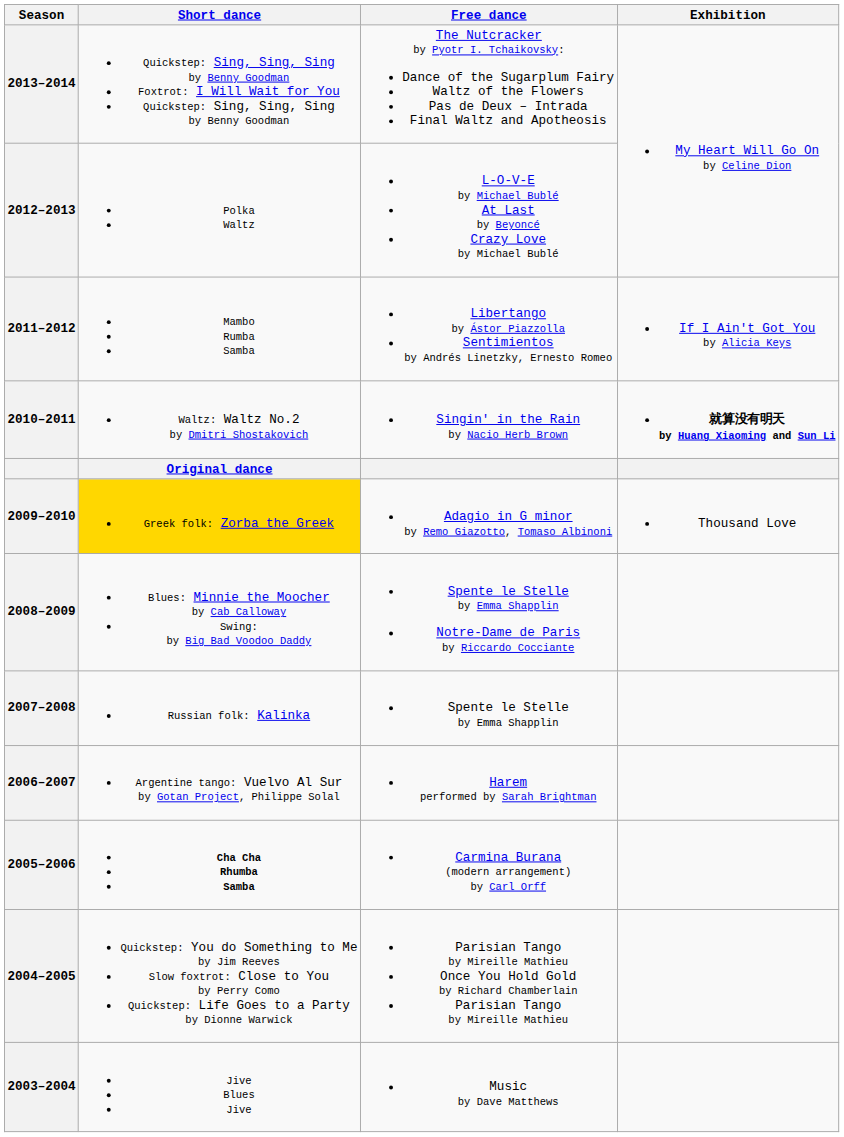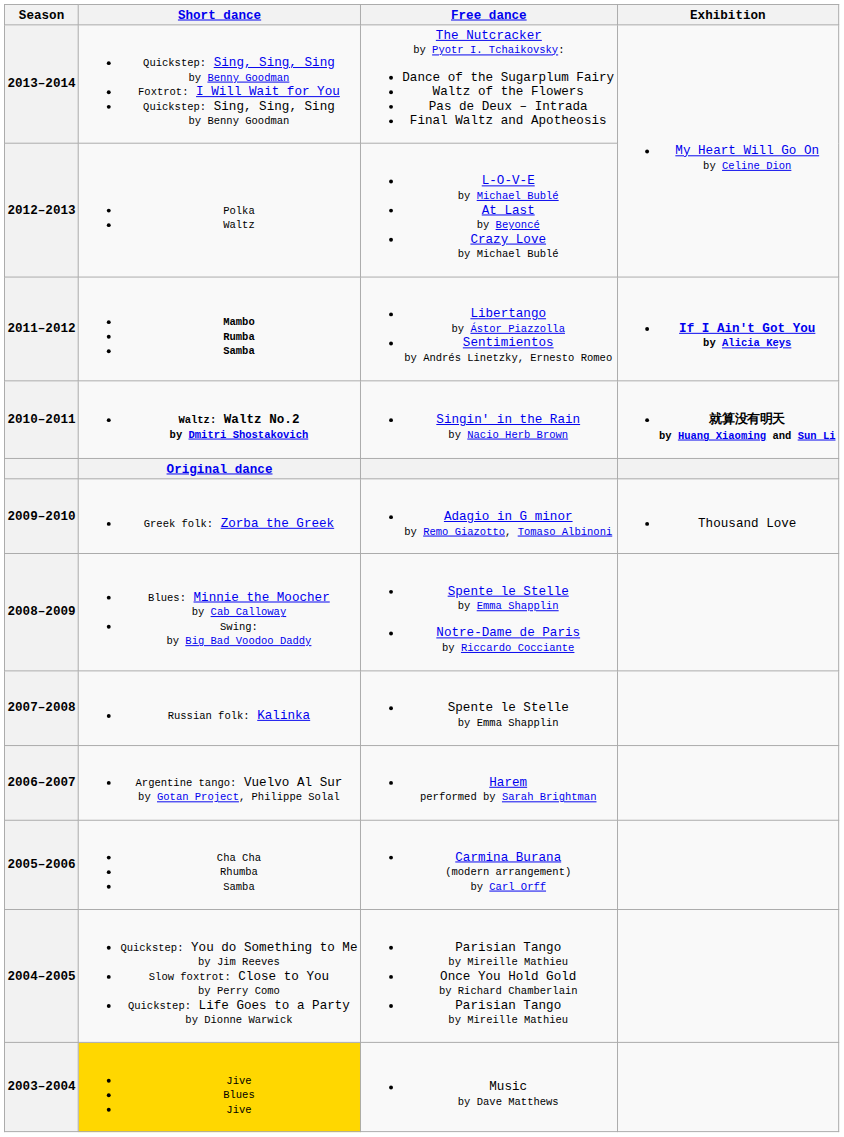(220, 336) normal -> (220, 336) bold
(728, 336) normal -> (728, 336) bold
(220, 427) normal -> (220, 427) bold
(220, 524) gold background -> (220, 524) no background
(220, 872) bold -> (220, 872) normal
(220, 1095) no background -> (220, 1095) gold background
